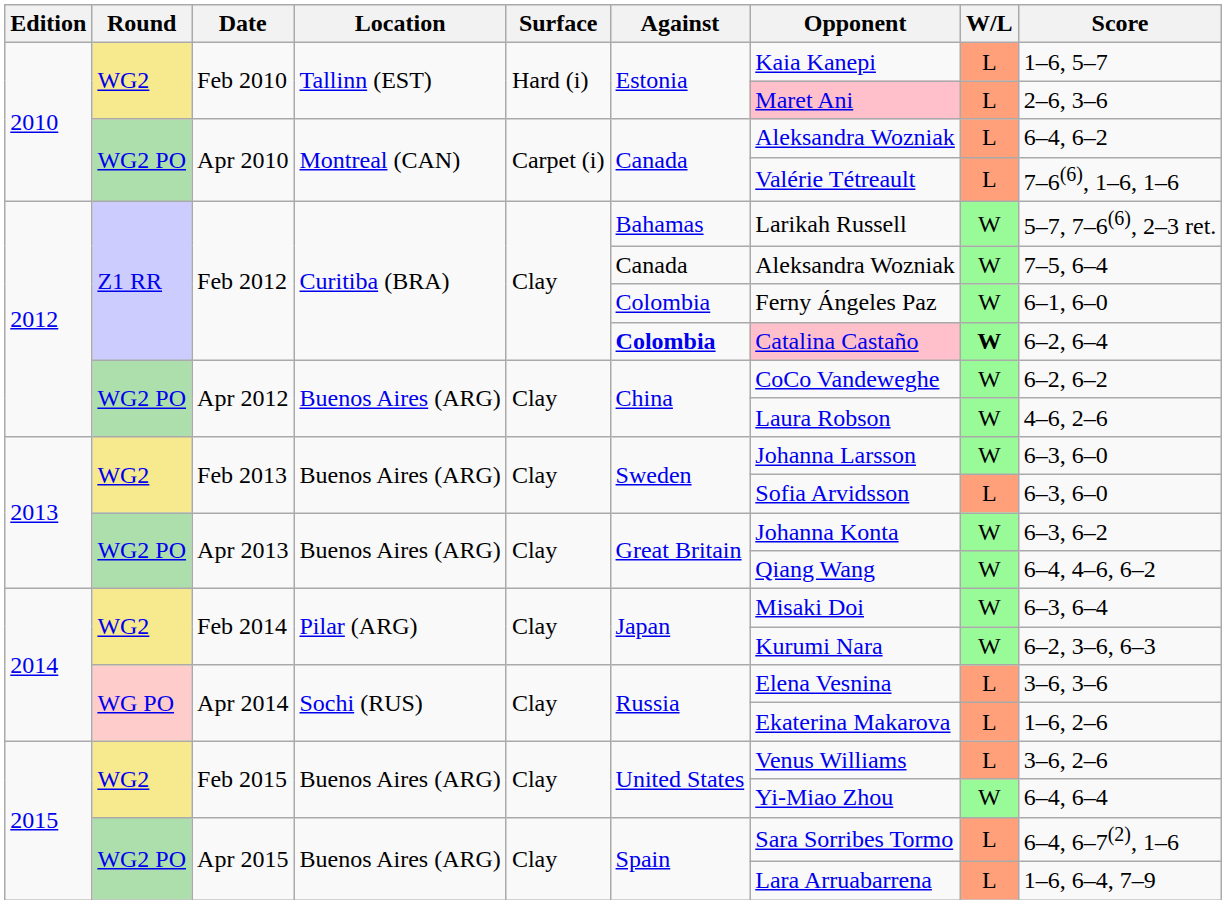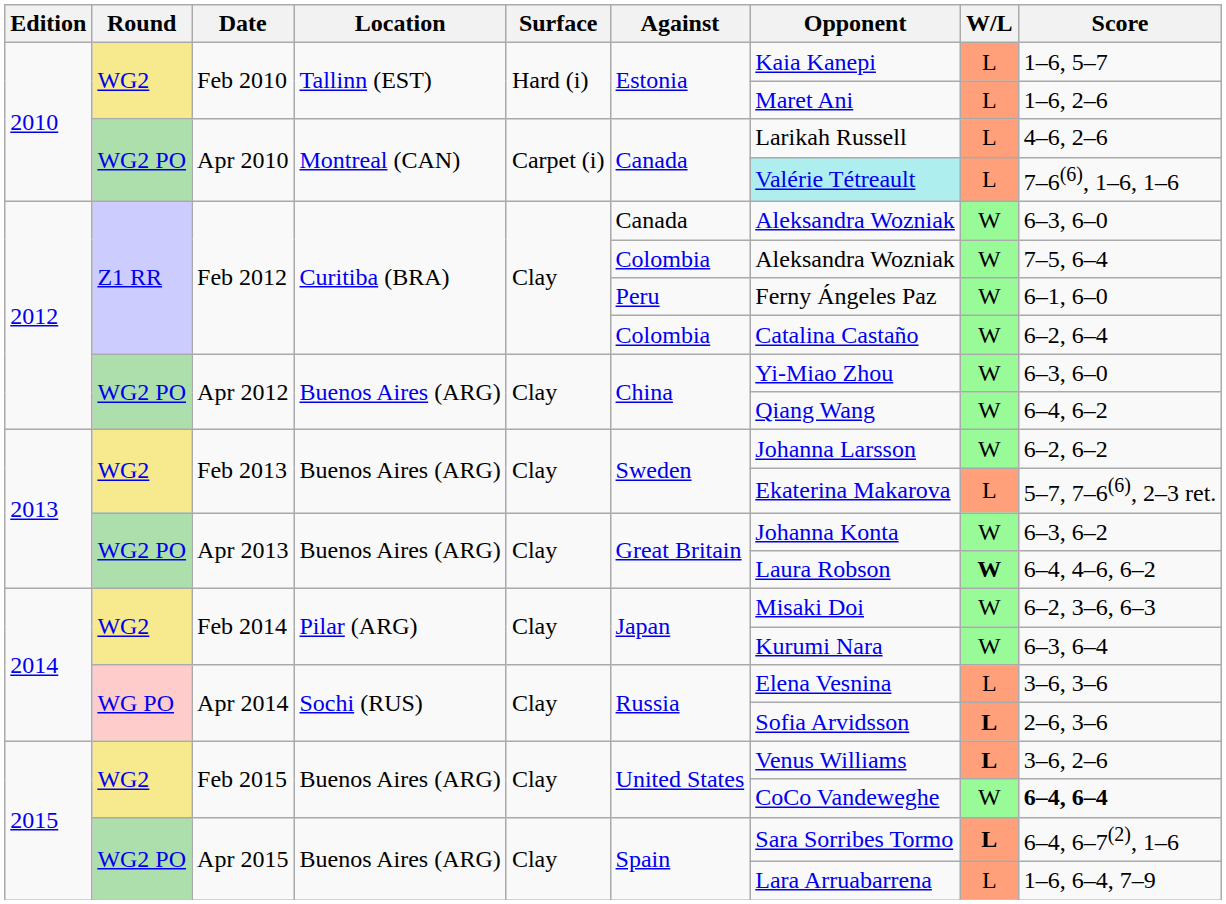(804, 99) pink background -> (804, 99) no background
(1066, 99) 2–6, 3–6 -> (1066, 99) 1–6, 2–6
(855, 137) Aleksandra Wozniak -> (831, 137) Larikah Russell
(1066, 137) 6–4, 6–2 -> (1066, 137) 4–6, 2–6
(835, 179) no background -> (835, 179) paleturquoise background
(660, 223) Bahamas -> (652, 220) Canada
(831, 223) Larikah Russell -> (855, 220) Aleksandra Wozniak
(1120, 223) 5–7, 7–6(6), 2–3 ret. -> (1066, 220) 6–3, 6–0
(652, 264) Canada -> (663, 258) Colombia
(663, 302) Colombia -> (638, 296) Peru
(666, 341) bold -> (663, 334) normal
(837, 341) pink background -> (837, 334) no background
(989, 341) bold -> (989, 334) normal
(847, 379) CoCo Vandeweghe -> (824, 372) Yi-Miao Zhou
(1066, 379) 6–2, 6–2 -> (1066, 372) 6–3, 6–0
(823, 417) Laura Robson -> (815, 410) Qiang Wang
(1066, 417) 4–6, 2–6 -> (1066, 410) 6–4, 6–2
(1066, 455) 6–3, 6–0 -> (1066, 448) 6–2, 6–2
(832, 493) Sofia Arvidsson -> (853, 490) Ekaterina Makarova
(1066, 493) 6–3, 6–0 -> (1120, 490) 5–7, 7–6(6), 2–3 ret.
(815, 569) Qiang Wang -> (823, 569) Laura Robson
(989, 569) normal -> (989, 569) bold
(1066, 607) 6–3, 6–4 -> (1090, 607) 6–2, 3–6, 6–3
(1090, 645) 6–2, 3–6, 6–3 -> (1066, 645) 6–3, 6–4
(853, 721) Ekaterina Makarova -> (832, 721) Sofia Arvidsson
(989, 721) normal -> (989, 721) bold
(1066, 721) 1–6, 2–6 -> (1066, 721) 2–6, 3–6
(989, 759) normal -> (989, 759) bold
(824, 797) Yi-Miao Zhou -> (847, 797) CoCo Vandeweghe
(1066, 797) normal -> (1066, 797) bold
(989, 839) normal -> (989, 839) bold
